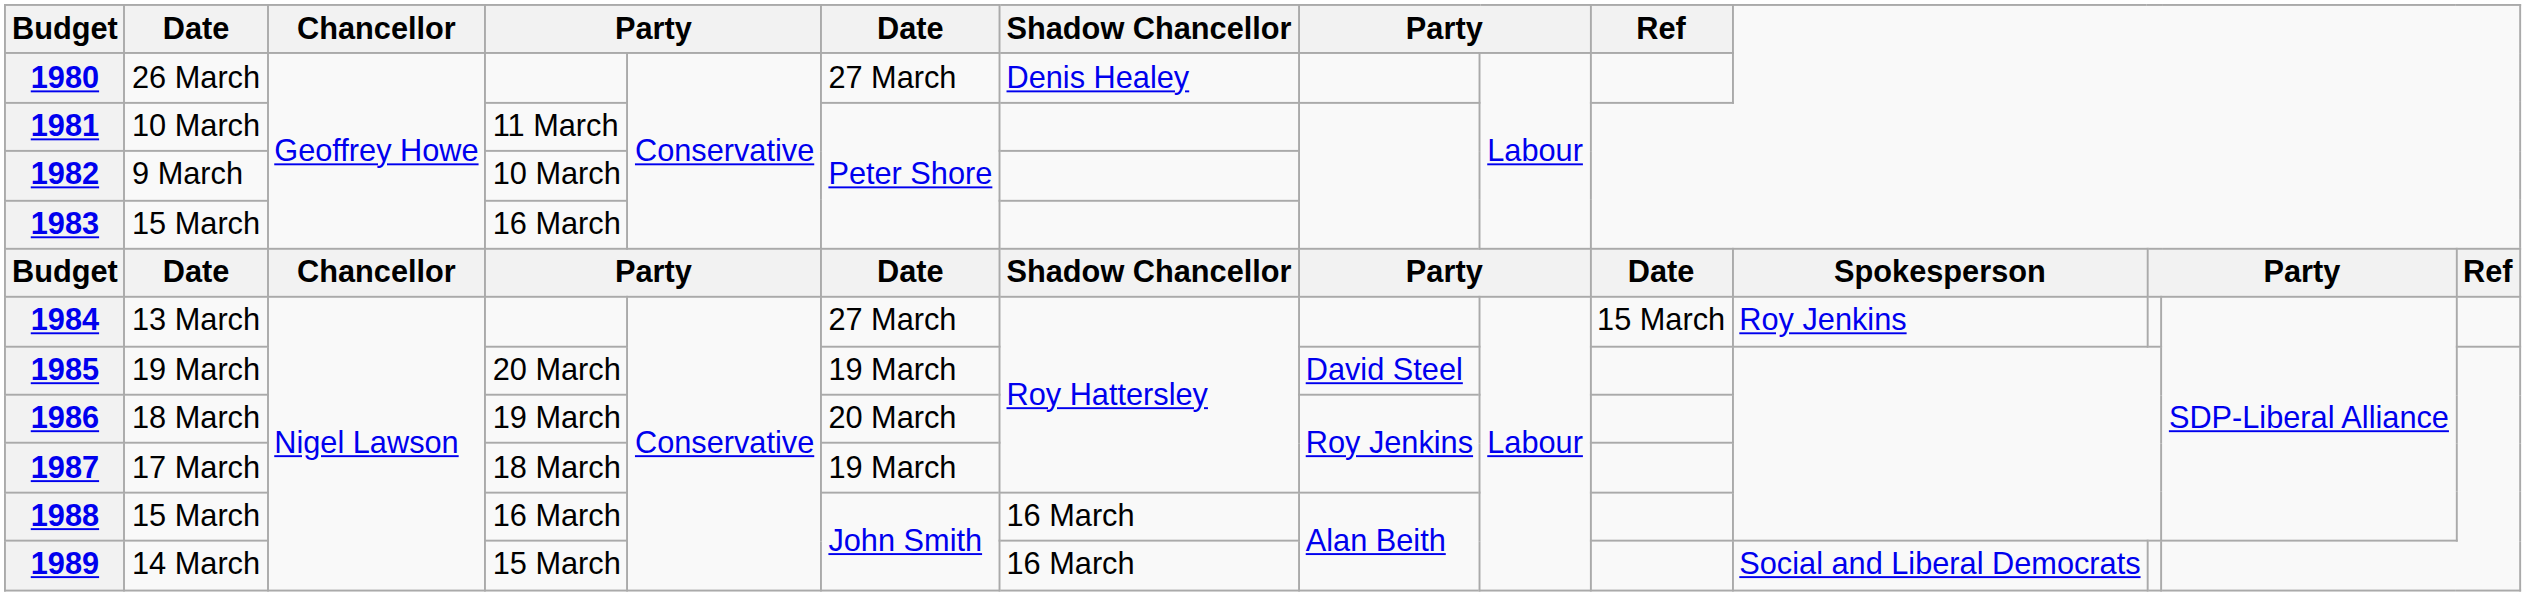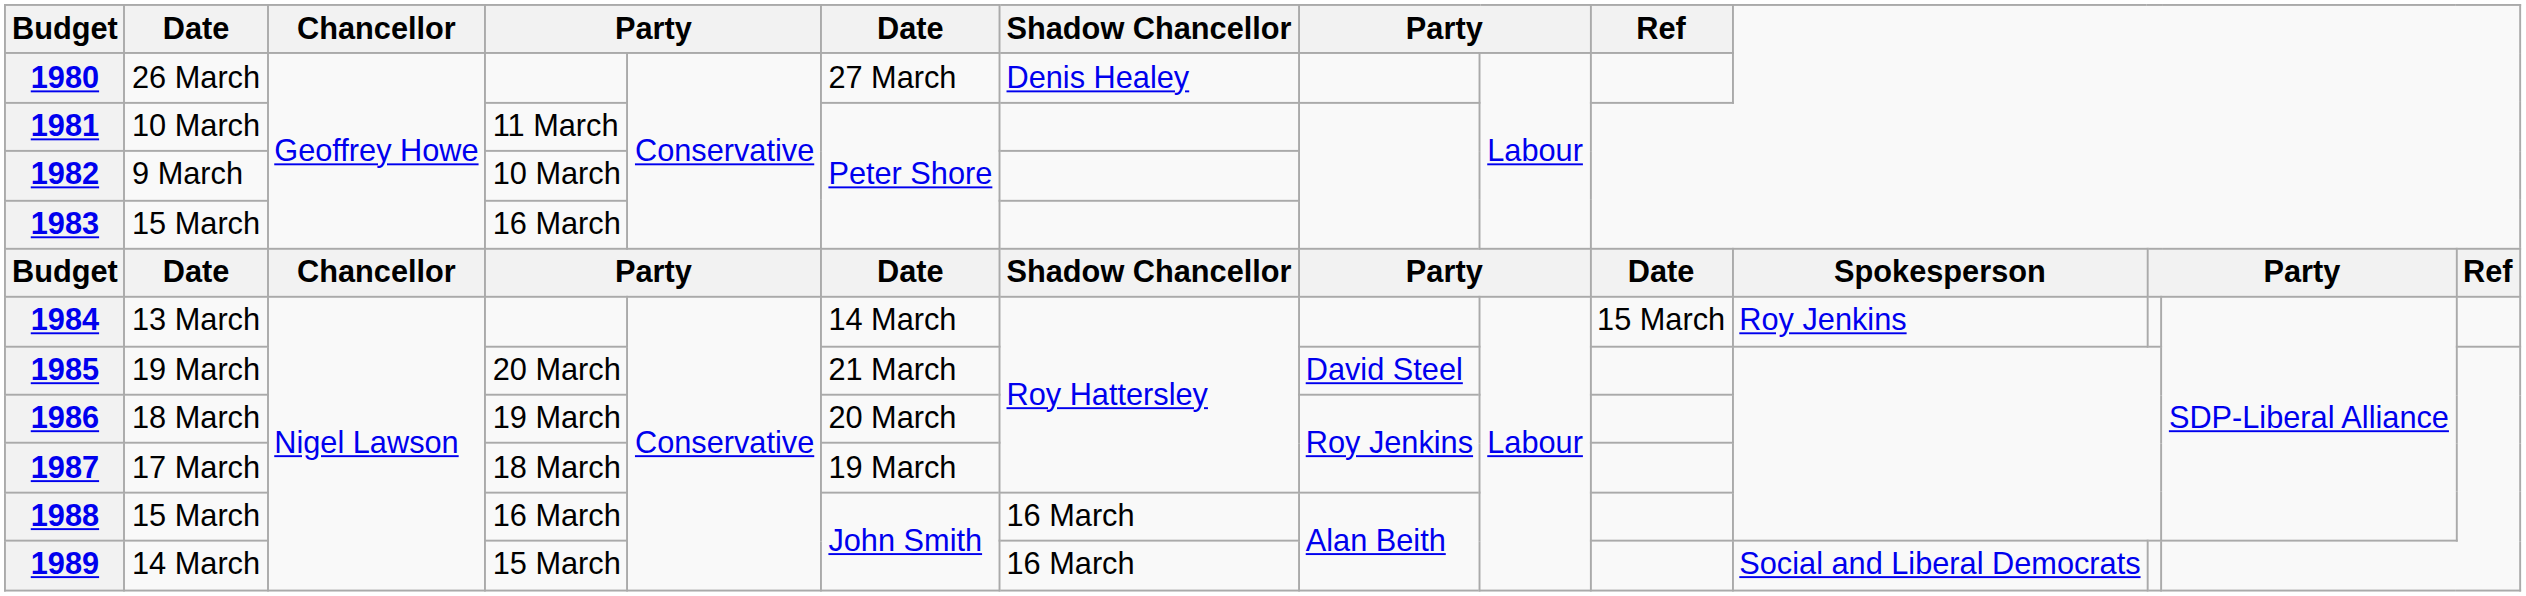(892, 321) 27 March -> (892, 321) 14 March
(892, 369) 19 March -> (892, 369) 21 March
